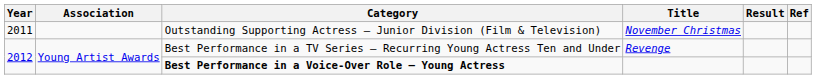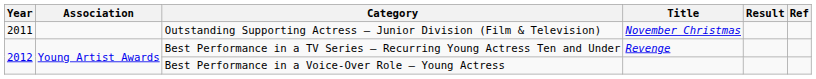(335, 65) bold -> (335, 65) normal
